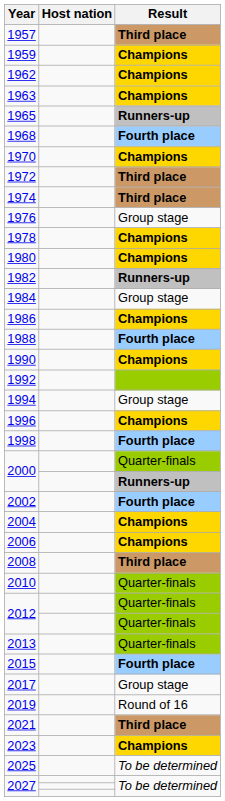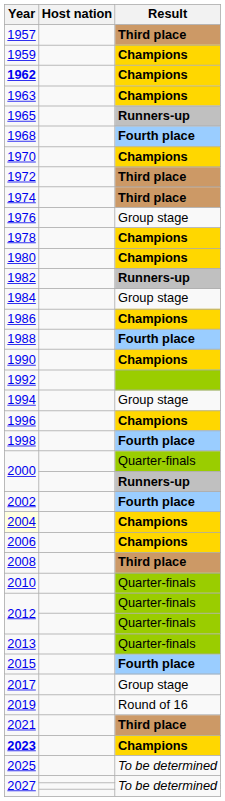(22, 75) normal -> (22, 75) bold
(22, 522) no background -> (22, 522) lightyellow background
(22, 745) normal -> (22, 745) bold
